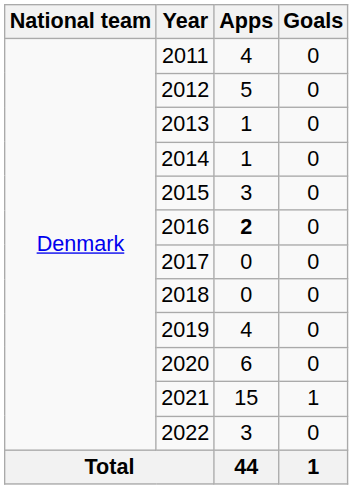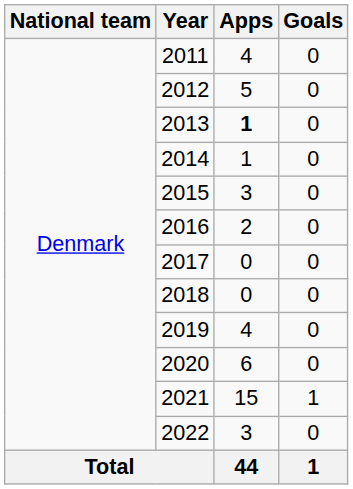(246, 124) normal -> (246, 124) bold
(246, 227) bold -> (246, 227) normal
